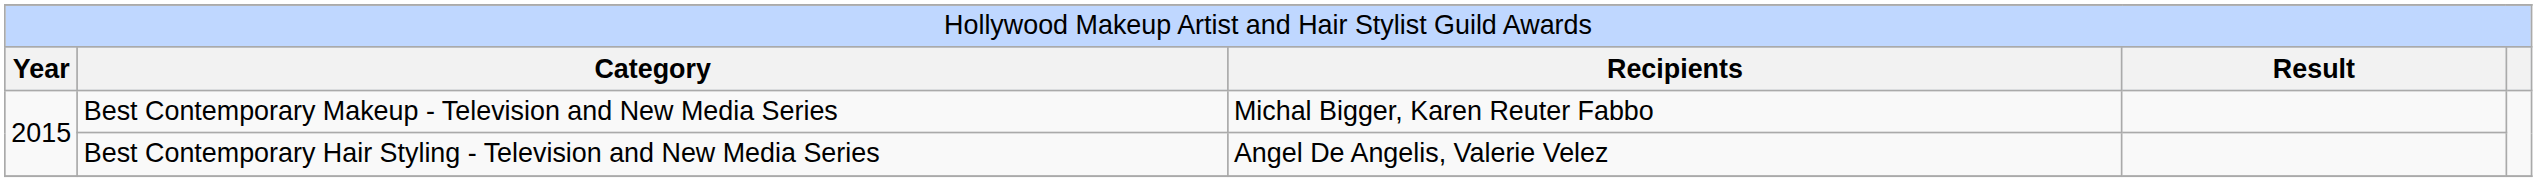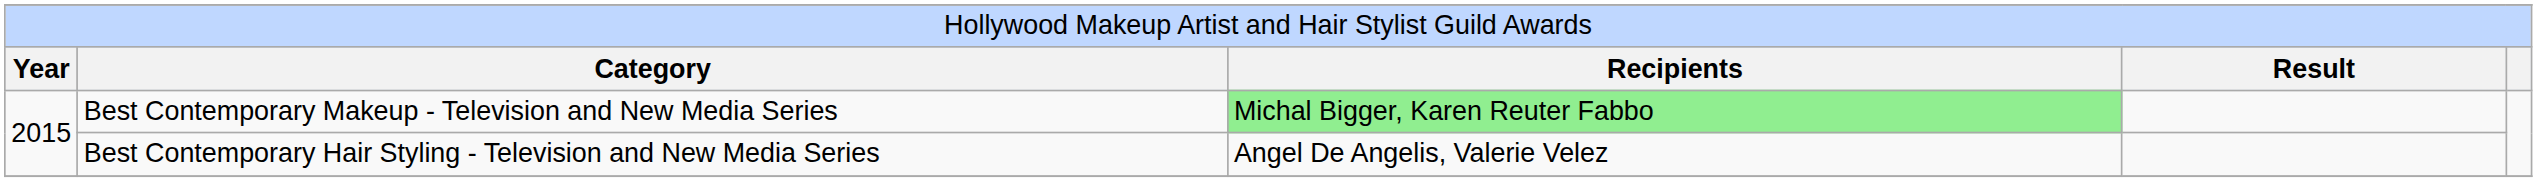(1444, 111) no background -> (1444, 111) lightgreen background
